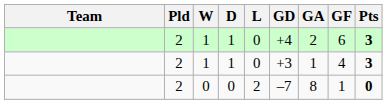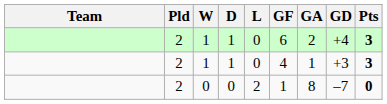columns swapped: (342, 16) <-> (284, 16)
